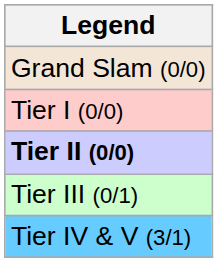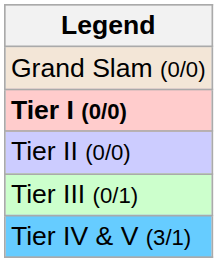(67, 109) normal -> (69, 109) bold
(73, 151) bold -> (71, 151) normal
